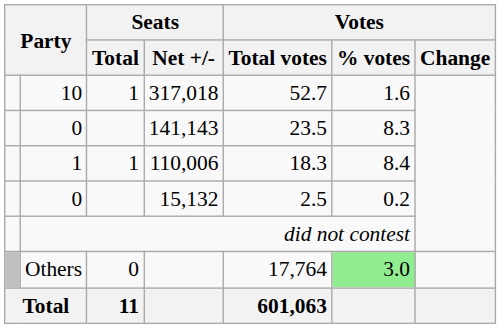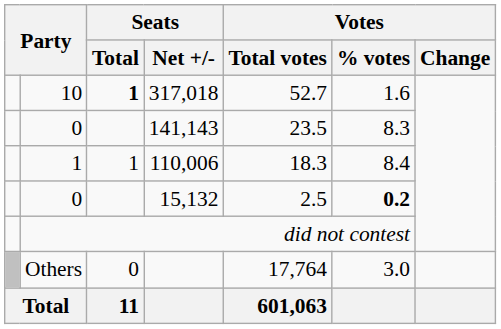(134, 93) normal -> (134, 93) bold
(397, 199) normal -> (397, 199) bold
(397, 269) lightgreen background -> (397, 269) no background
